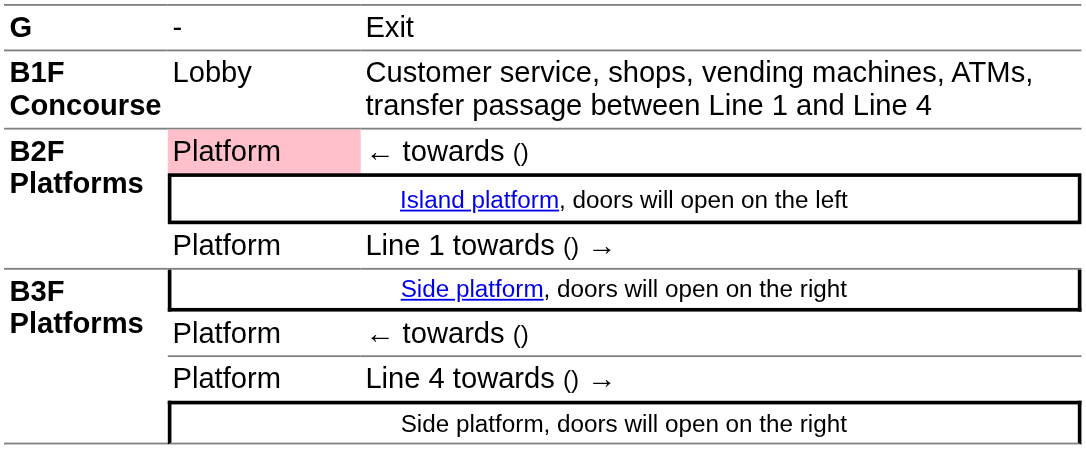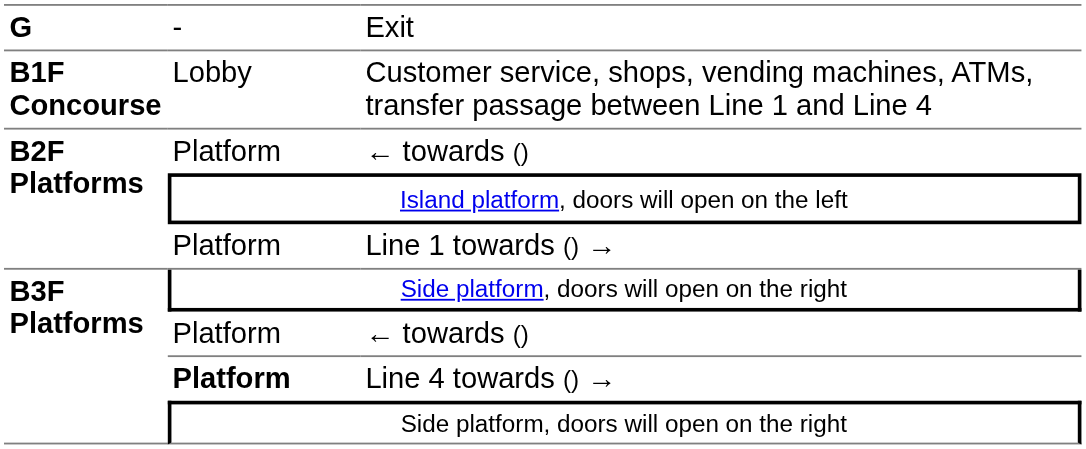(227, 151) pink background -> (227, 151) no background
(227, 378) normal -> (232, 378) bold
